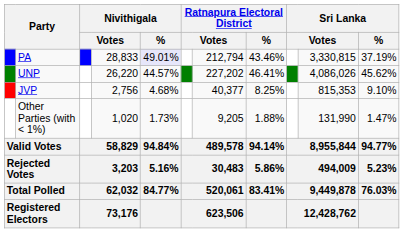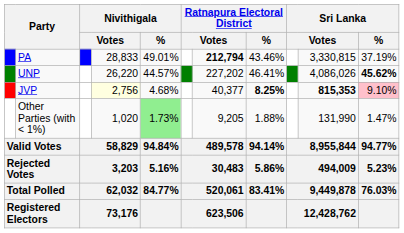(161, 57) lavender background -> (161, 57) no background
(225, 57) normal -> (225, 57) bold
(379, 73) normal -> (379, 73) bold
(125, 90) no background -> (125, 90) lightyellow background
(269, 90) normal -> (269, 90) bold
(337, 90) normal -> (337, 90) bold
(382, 90) no background -> (382, 90) pink background
(164, 118) no background -> (164, 118) lightgreen background
